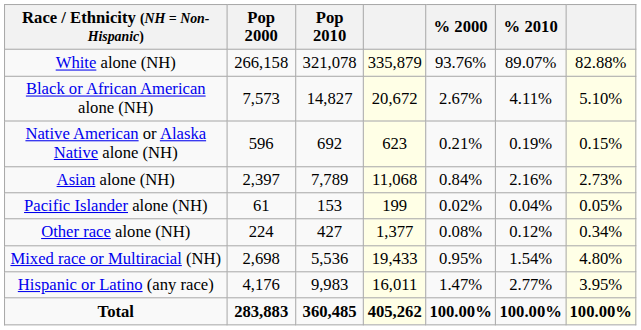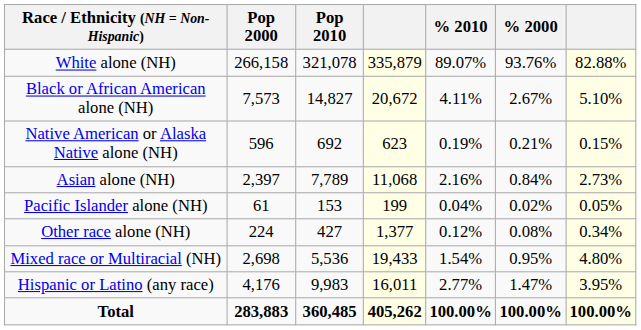columns swapped: (461, 27) <-> (531, 27)
